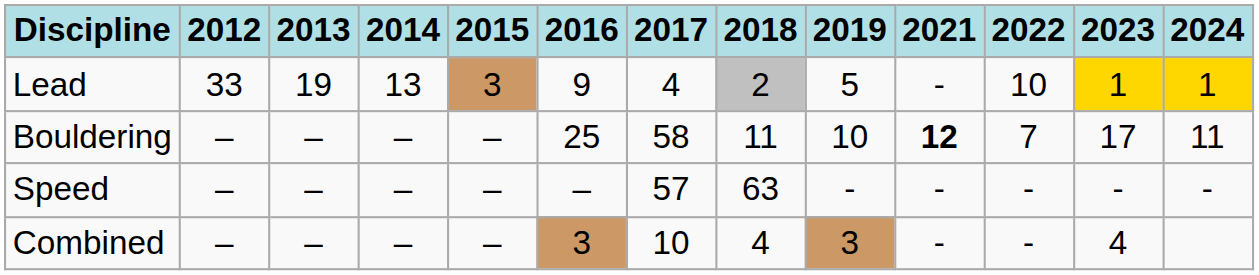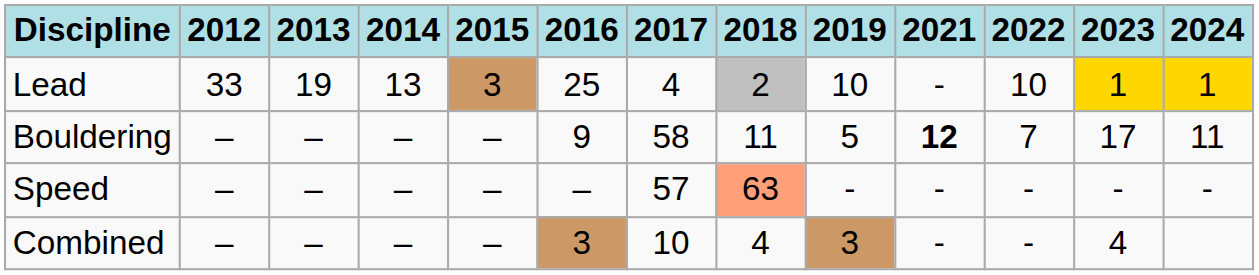(582, 83) 9 -> (582, 83) 25
(850, 83) 5 -> (850, 83) 10
(582, 136) 25 -> (582, 136) 9
(850, 136) 10 -> (850, 136) 5
(760, 189) no background -> (760, 189) lightsalmon background
